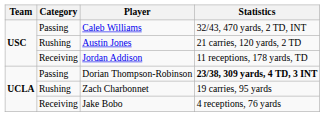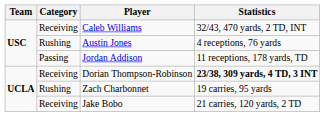(54, 27) Passing -> (58, 27) Receiving
(249, 43) 21 carries, 120 yards, 2 TD -> (239, 43) 4 receptions, 76 yards
(58, 58) Receiving -> (54, 58) Passing
(54, 73) Passing -> (58, 73) Receiving
(239, 104) 4 receptions, 76 yards -> (249, 104) 21 carries, 120 yards, 2 TD
